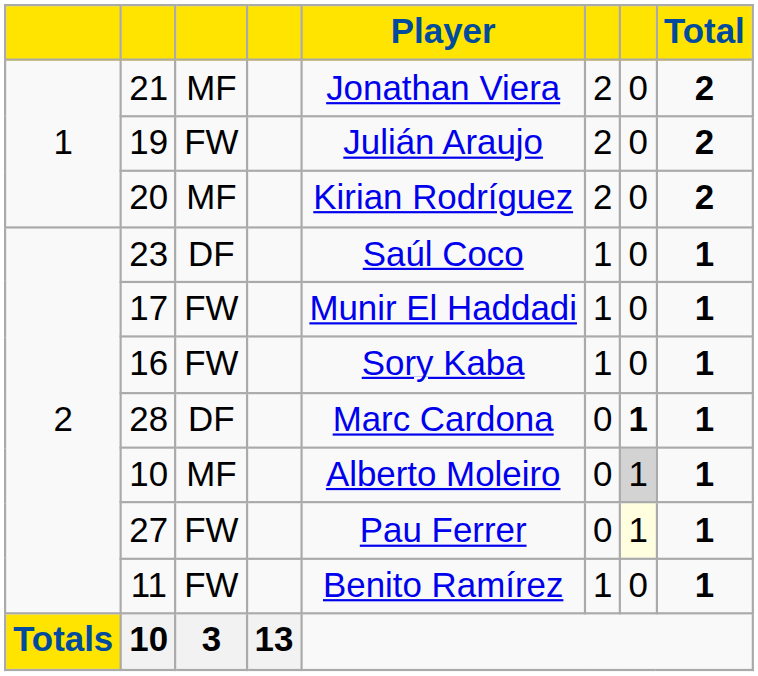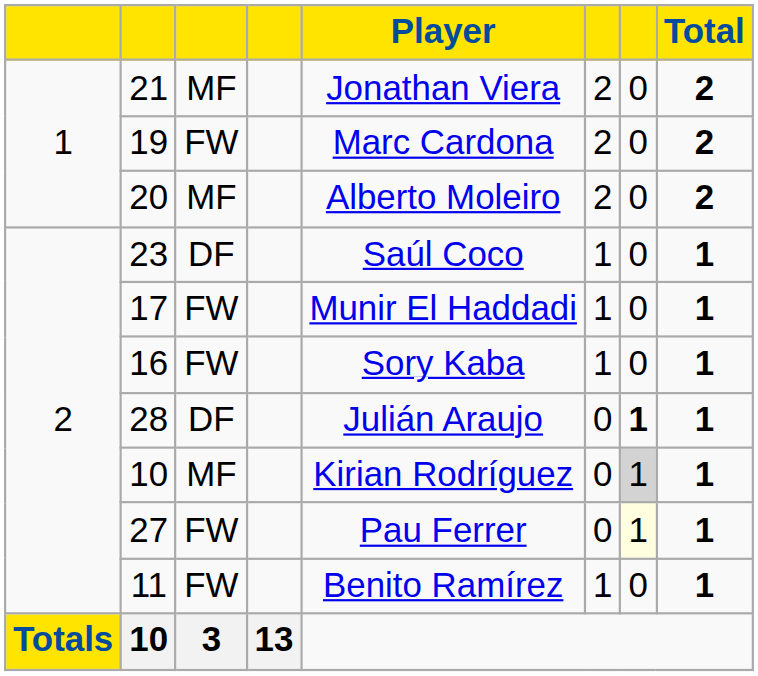(443, 142) Julián Araujo -> (443, 142) Marc Cardona
(443, 198) Kirian Rodríguez -> (443, 198) Alberto Moleiro
(443, 419) Marc Cardona -> (443, 419) Julián Araujo
(443, 474) Alberto Moleiro -> (443, 474) Kirian Rodríguez
